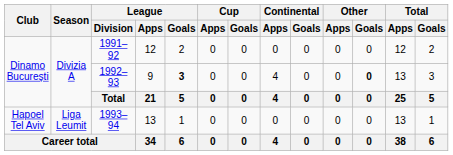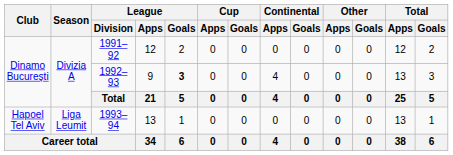(369, 77) bold -> (369, 77) normal
